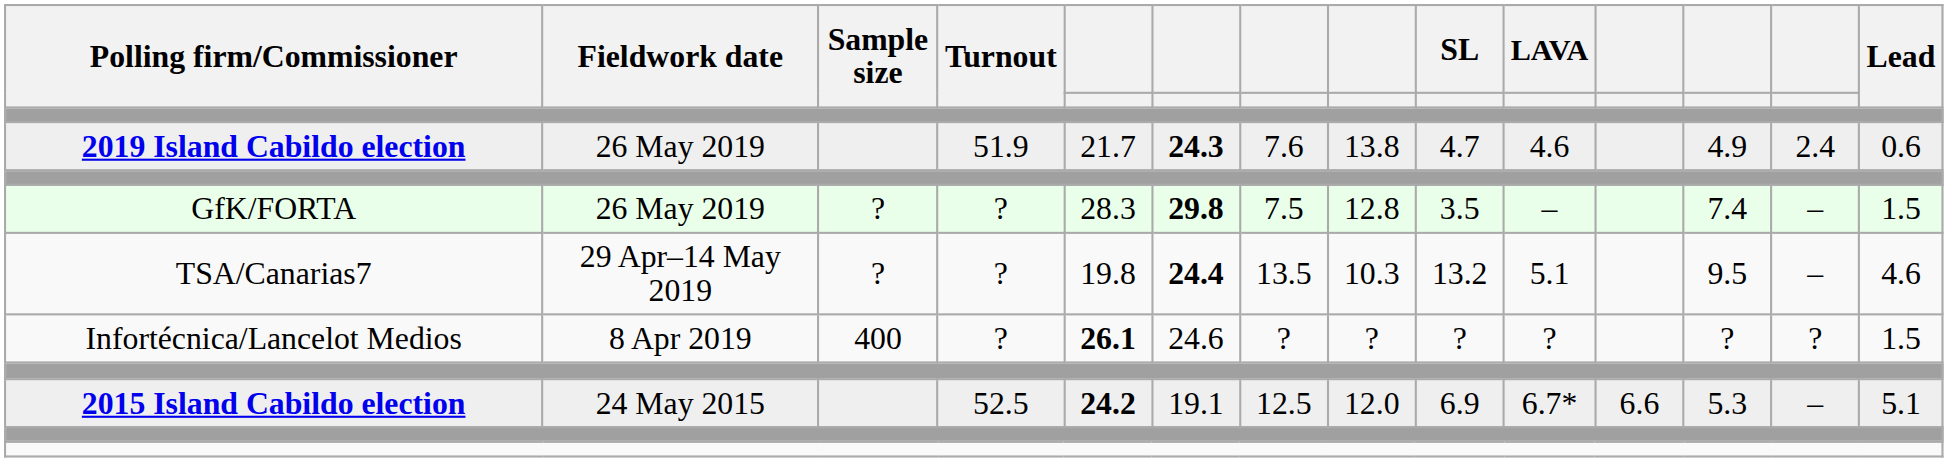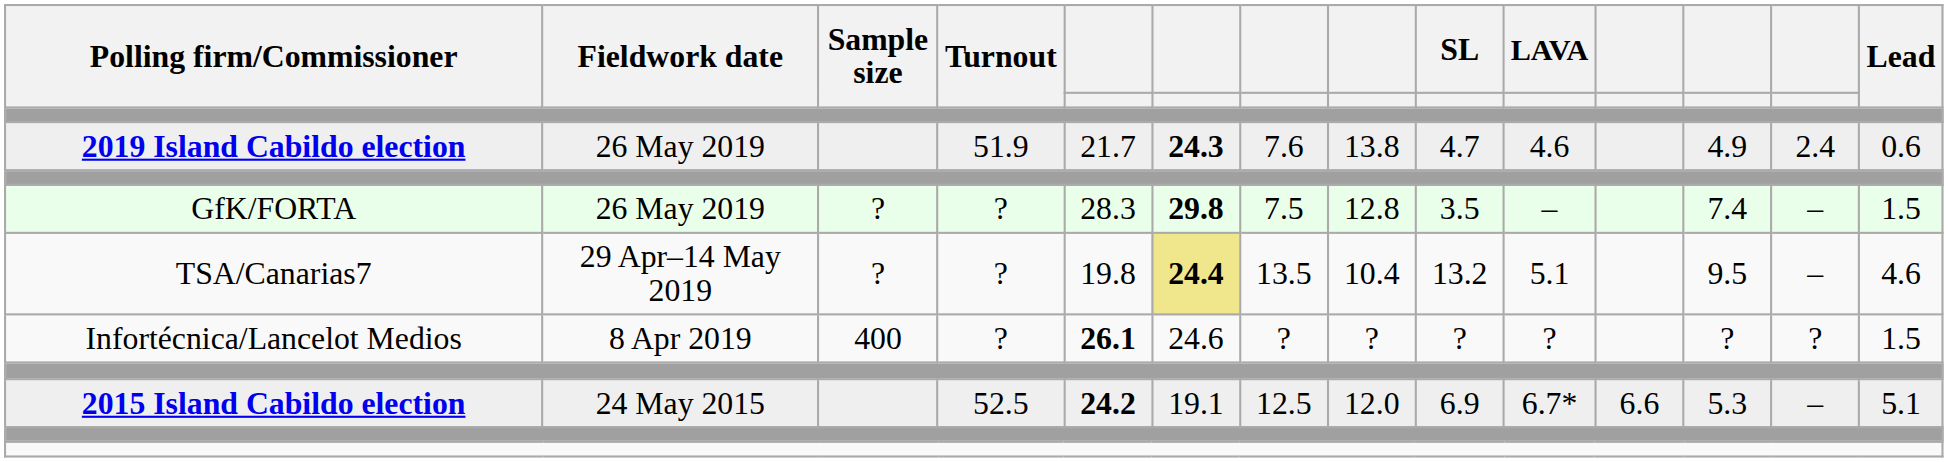(1196, 273) no background -> (1196, 273) khaki background
(1372, 273) 10.3 -> (1372, 273) 10.4
